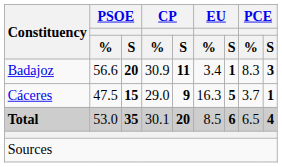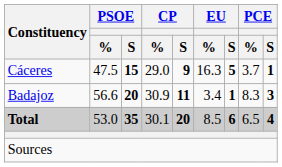rows swapped: (31, 71) <-> (30, 95)
